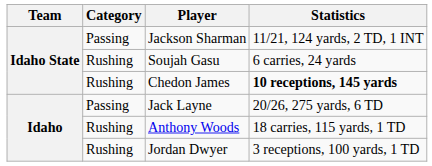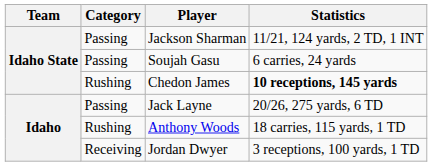(109, 60) Rushing -> (106, 60) Passing
(109, 149) Rushing -> (113, 149) Receiving
